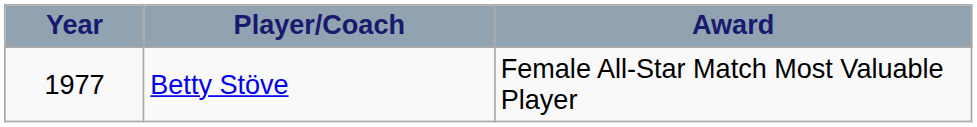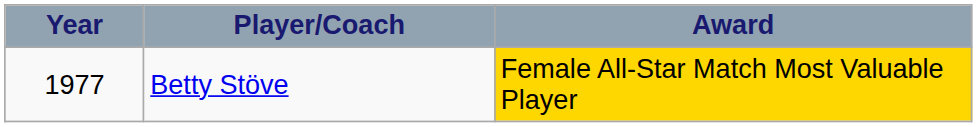(722, 84) no background -> (722, 84) gold background
